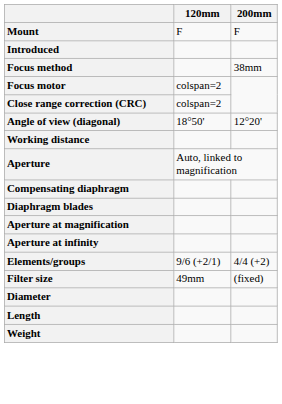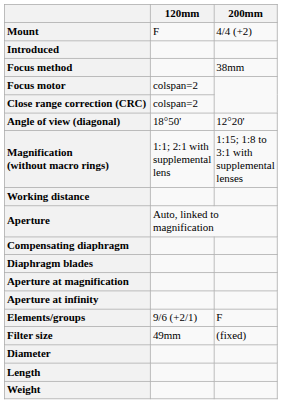(237, 31) F -> (234, 31) 4/4 (+2)
+ row: (58, 159)
(252, 261) 4/4 (+2) -> (219, 318) F
